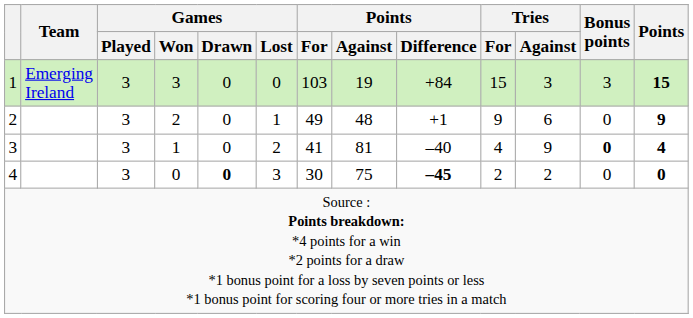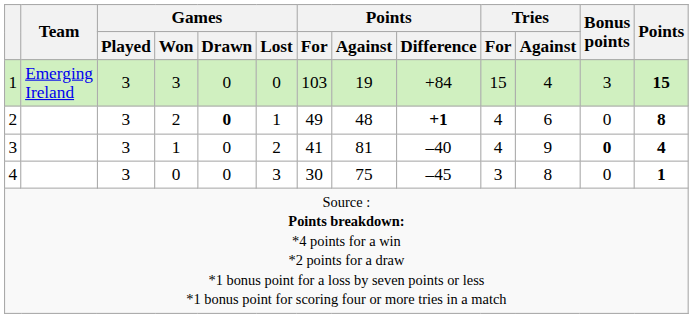(548, 82) 3 -> (548, 82) 4
(227, 119) normal -> (227, 119) bold
(438, 119) normal -> (438, 119) bold
(498, 119) 9 -> (498, 119) 4
(661, 119) 9 -> (661, 119) 8
(227, 174) bold -> (227, 174) normal
(438, 174) bold -> (438, 174) normal
(498, 174) 2 -> (498, 174) 3
(548, 174) 2 -> (548, 174) 8
(661, 174) 0 -> (661, 174) 1
